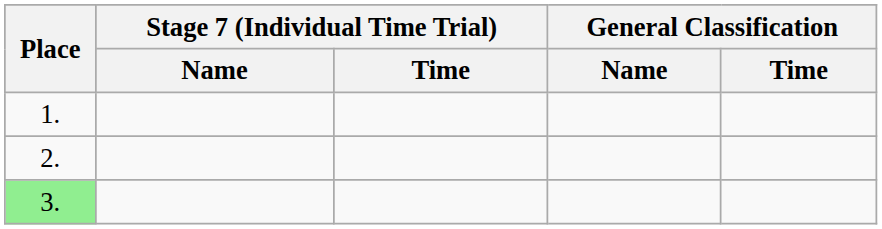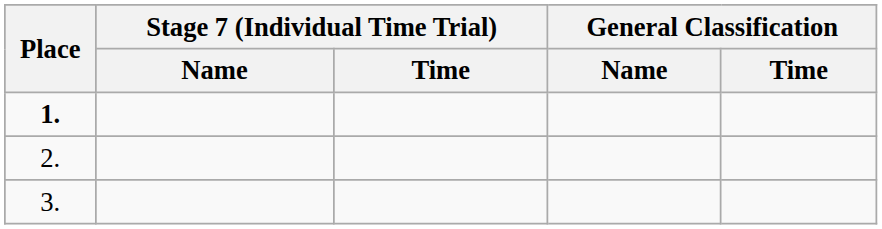(50, 114) normal -> (50, 114) bold
(50, 202) lightgreen background -> (50, 202) no background
